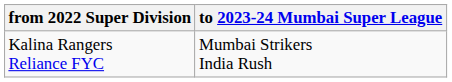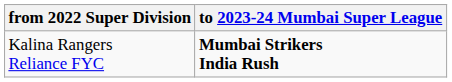(256, 53) normal -> (261, 53) bold
